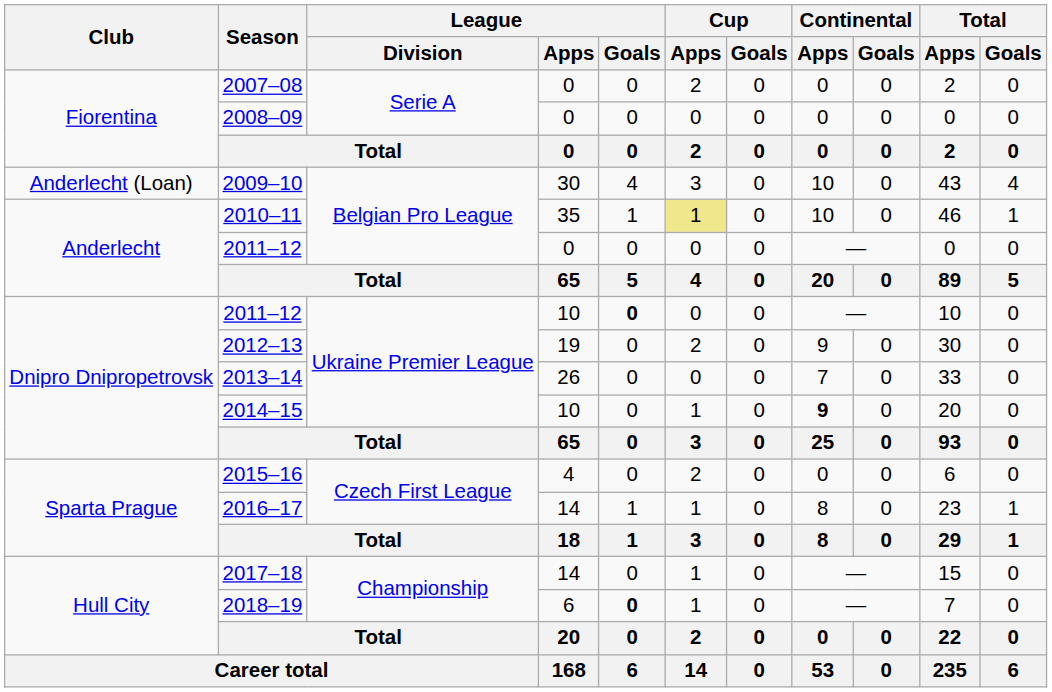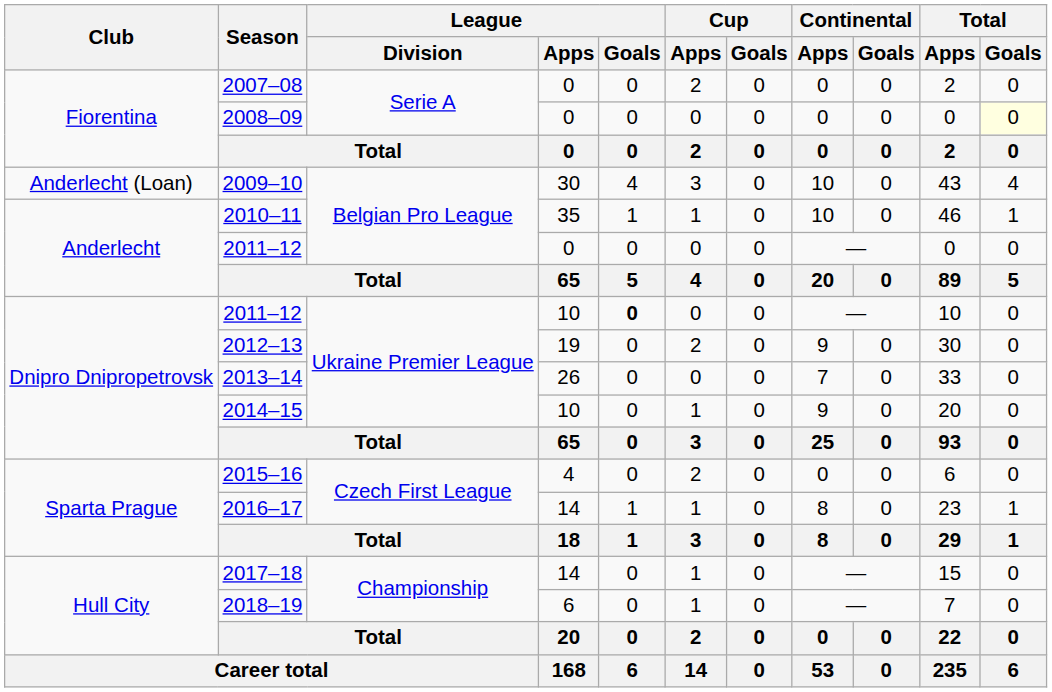(1013, 118) no background -> (1013, 118) lightyellow background
(696, 215) khaki background -> (696, 215) no background
(823, 410) bold -> (823, 410) normal
(632, 605) bold -> (632, 605) normal
